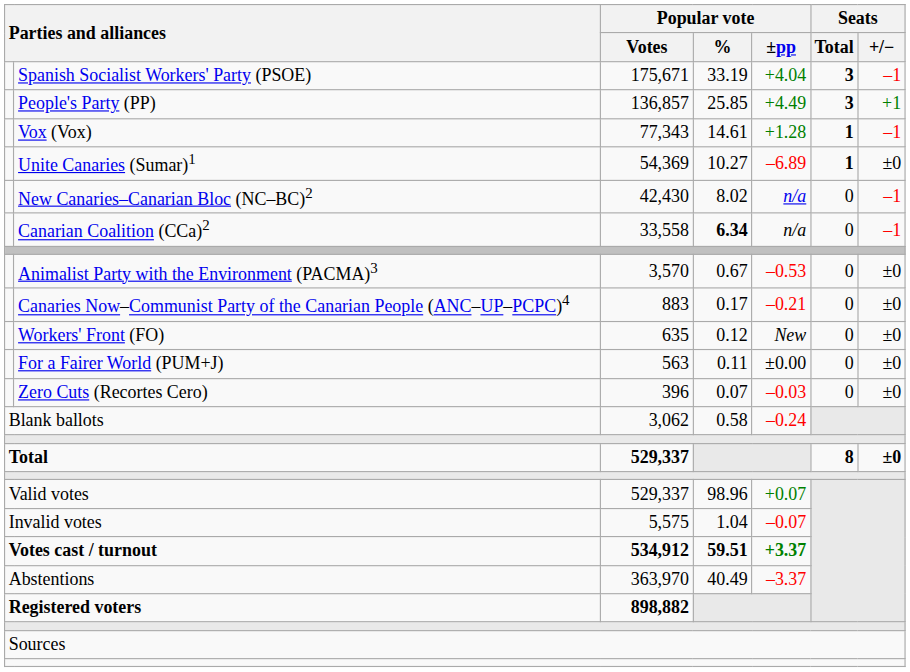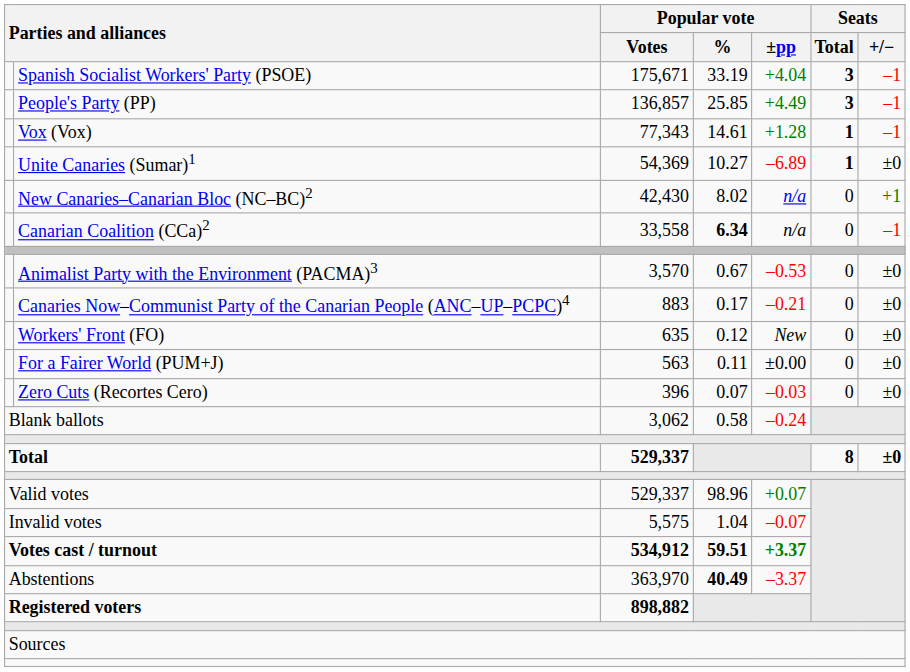(892, 103) +1 -> (892, 103) –1
(892, 196) –1 -> (892, 196) +1
(727, 579) normal -> (727, 579) bold
